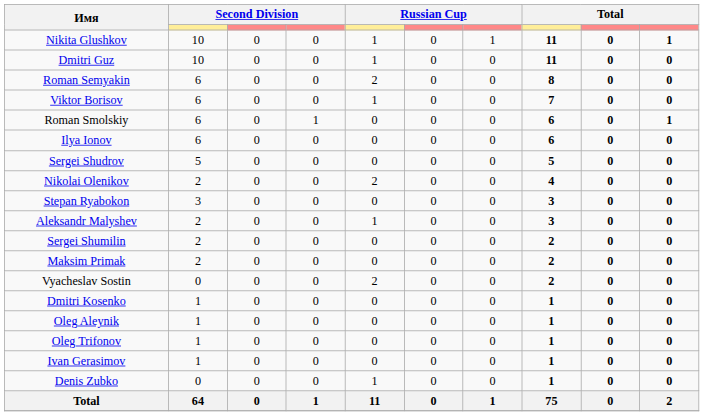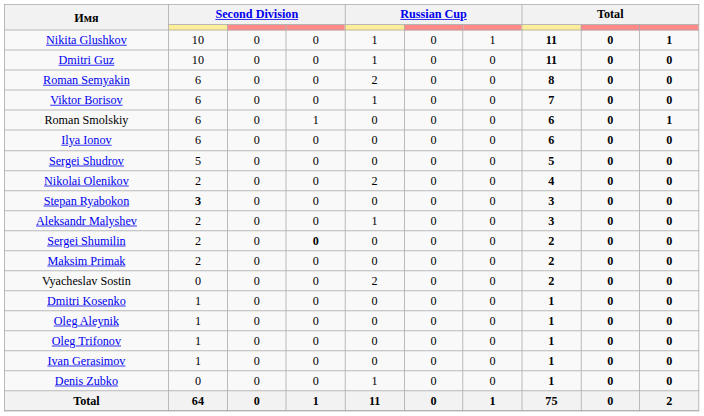(198, 200) normal -> (198, 200) bold
(316, 240) normal -> (316, 240) bold
